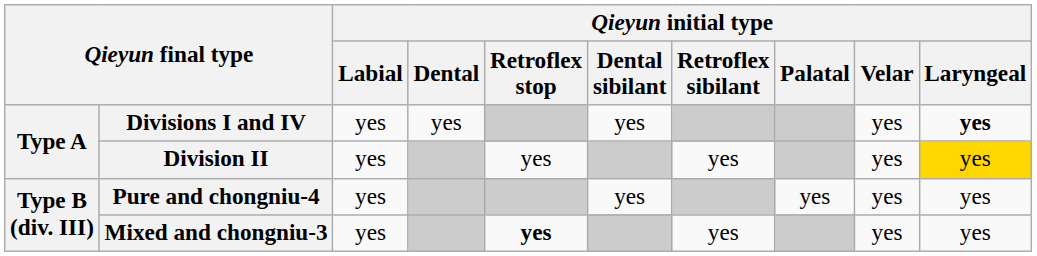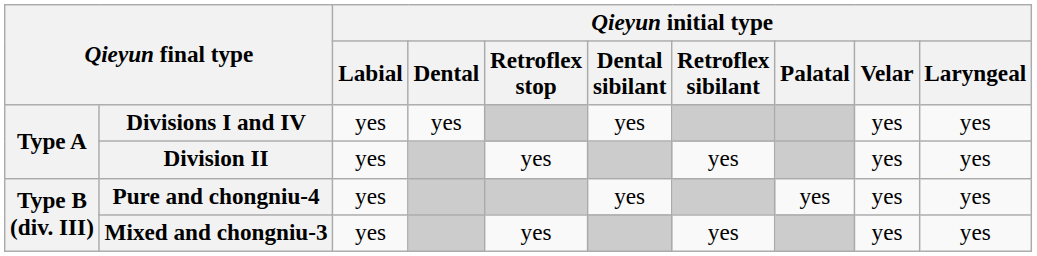(975, 122) bold -> (975, 122) normal
(975, 159) gold background -> (975, 159) no background
(536, 232) bold -> (536, 232) normal
